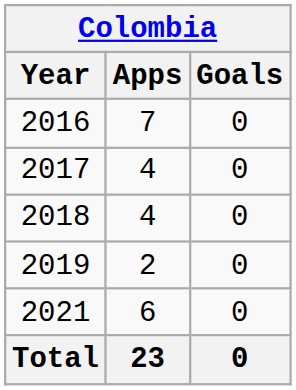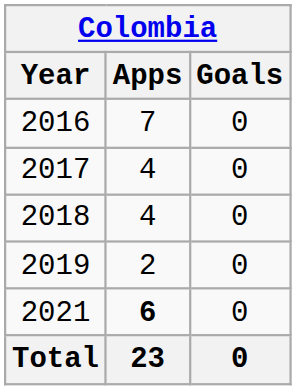(148, 312) normal -> (148, 312) bold
